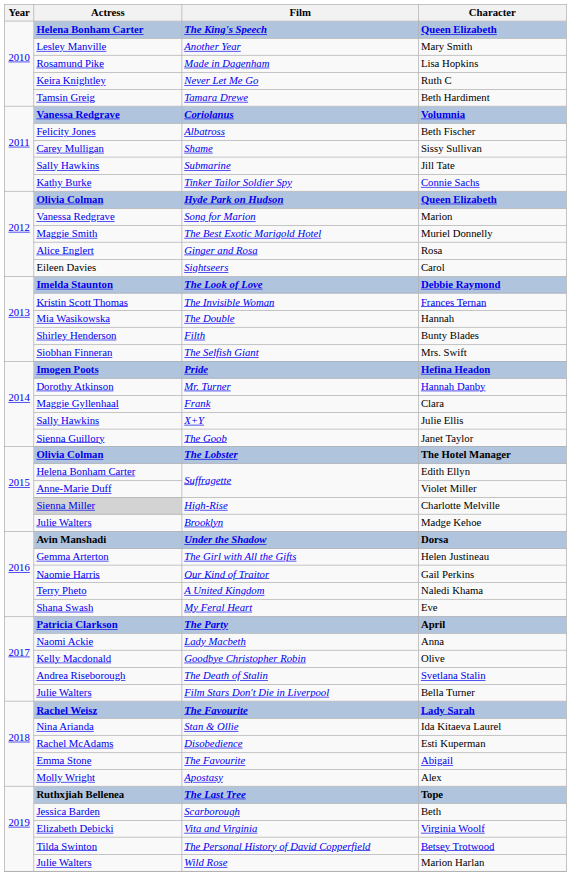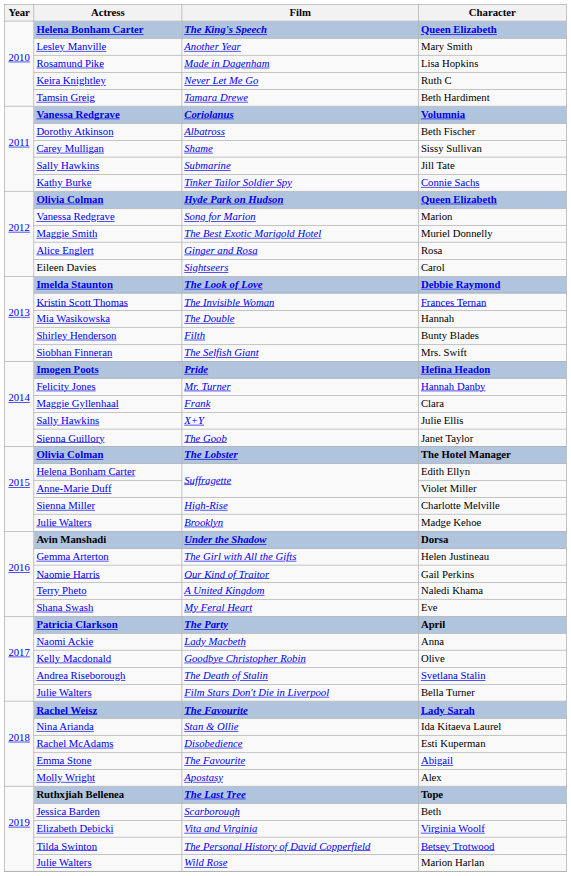(66, 132) Felicity Jones -> (75, 132) Dorothy Atkinson
(75, 387) Dorothy Atkinson -> (66, 387) Felicity Jones
(66, 506) lightgrey background -> (66, 506) no background
